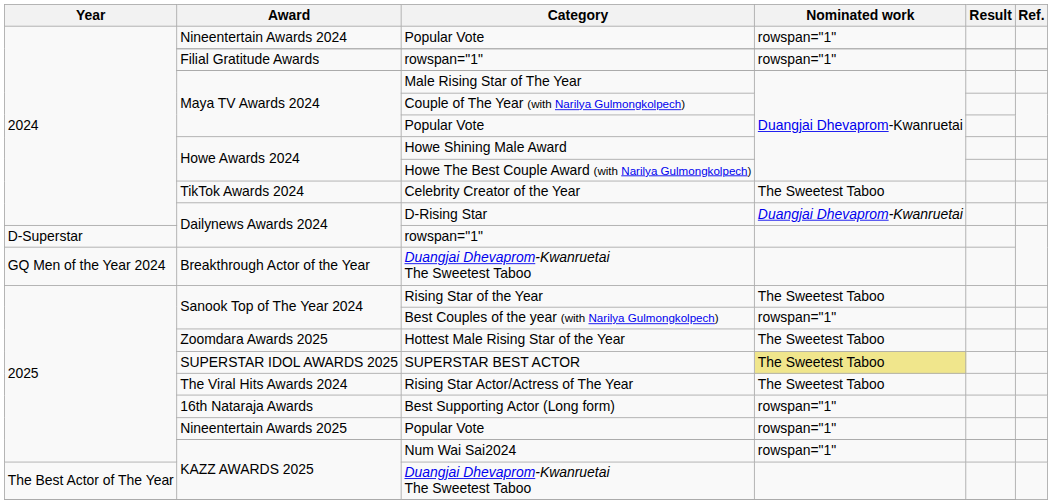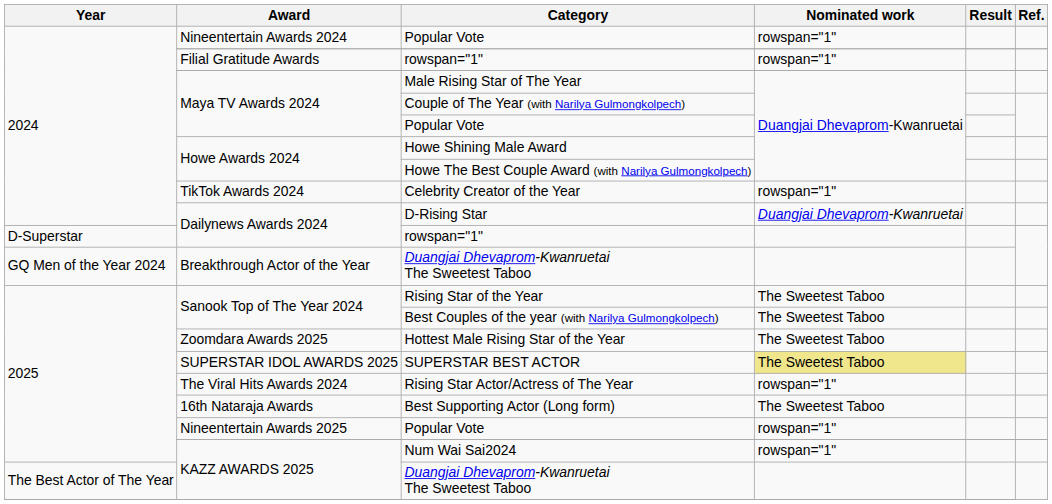(821, 192) The Sweetest Taboo -> (797, 192) rowspan="1"
(797, 318) rowspan="1" -> (821, 318) The Sweetest Taboo
(821, 384) The Sweetest Taboo -> (797, 384) rowspan="1"
(797, 406) rowspan="1" -> (821, 406) The Sweetest Taboo
